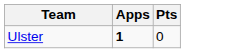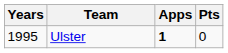+ column: (26, 15)
